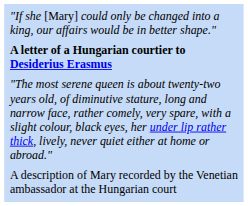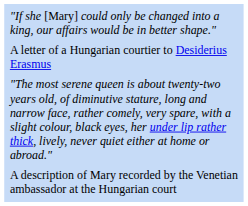(98, 57) bold -> (118, 57) normal
